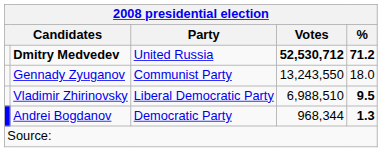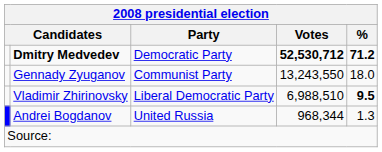(174, 55) United Russia -> (183, 55) Democratic Party
(183, 116) Democratic Party -> (174, 116) United Russia
(366, 116) bold -> (366, 116) normal
